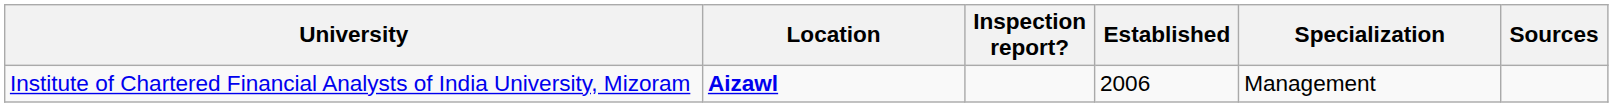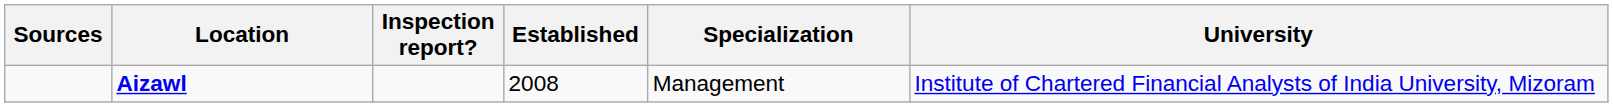columns swapped: (354, 35) <-> (1554, 35)
(1125, 83) 2006 -> (534, 83) 2008
